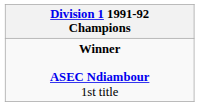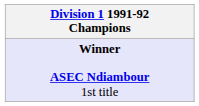(100, 70) no background -> (100, 70) lavender background
